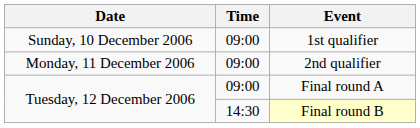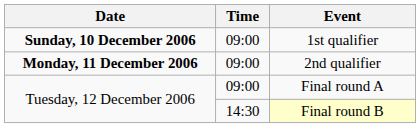(110, 39) normal -> (110, 39) bold
(110, 63) normal -> (110, 63) bold
